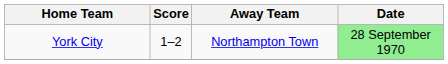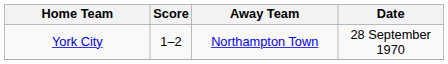(391, 42) lightgreen background -> (391, 42) no background
